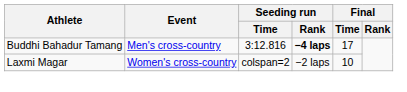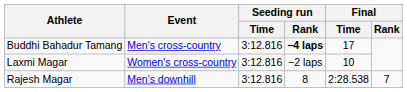(265, 63) colspan=2 -> (262, 63) 3:12.816
+ row: (40, 79)
